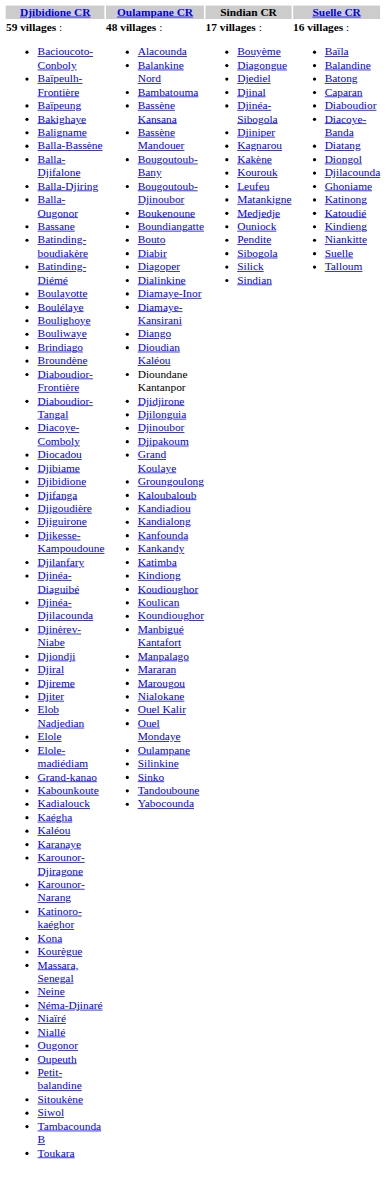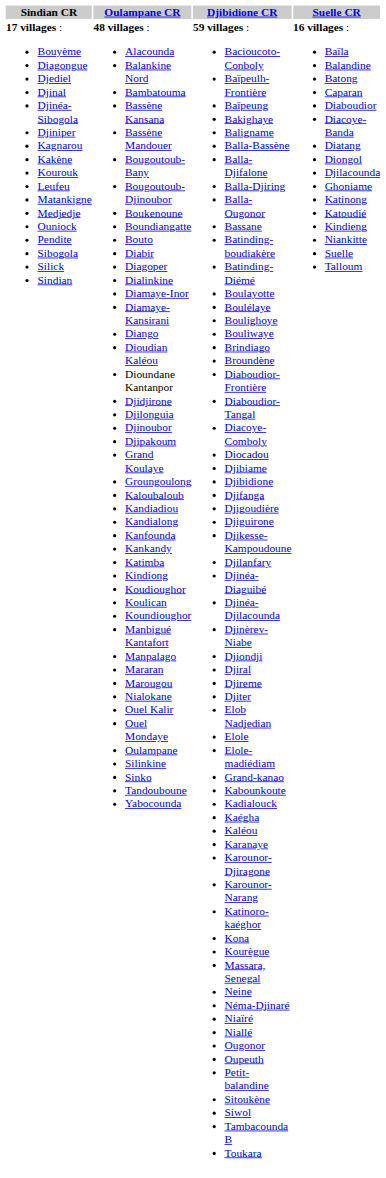columns swapped: (55, 12) <-> (249, 12)
